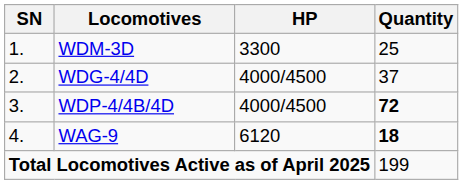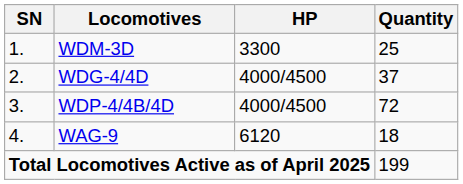(389, 106) bold -> (389, 106) normal
(389, 135) bold -> (389, 135) normal
